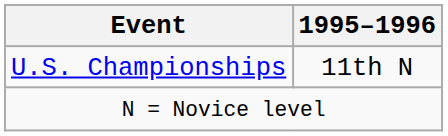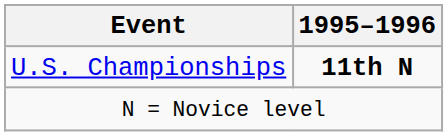(367, 67) normal -> (367, 67) bold
